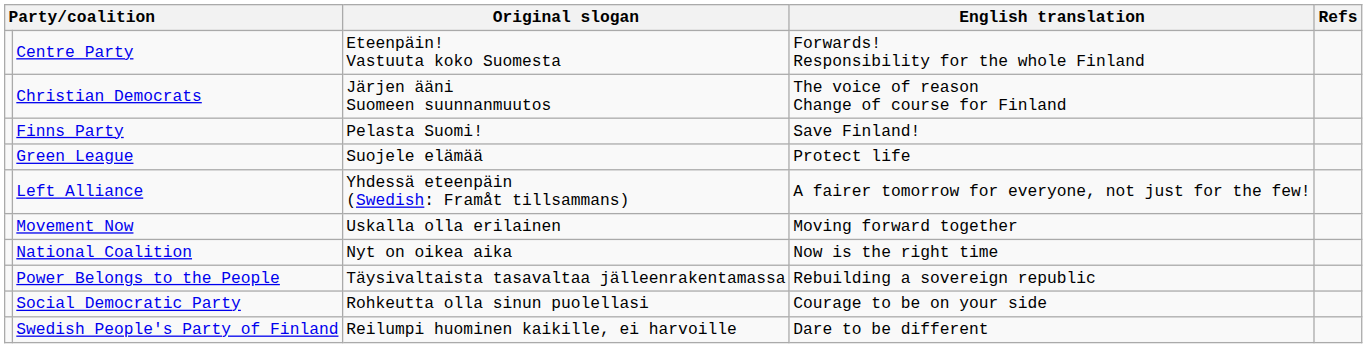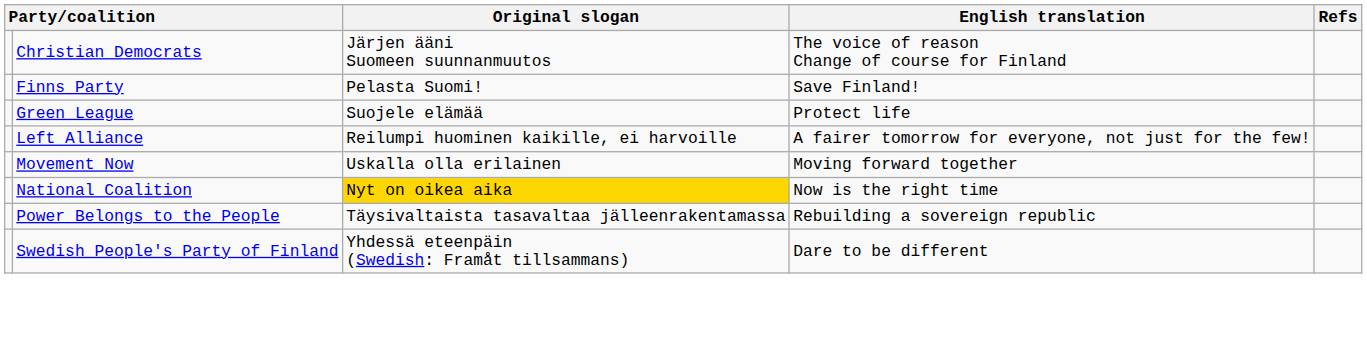- row: (75, 52)
(488, 192) Yhdessä eteenpäin (Swedish: Framåt tillsammans) -> (541, 139) Reilumpi huominen kaikille, ei harvoille
(429, 252) no background -> (429, 190) gold background
- row: (129, 304)
(541, 330) Reilumpi huominen kaikille, ei harvoille -> (488, 251) Yhdessä eteenpäin (Swedish: Framåt tillsammans)
